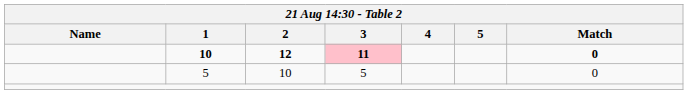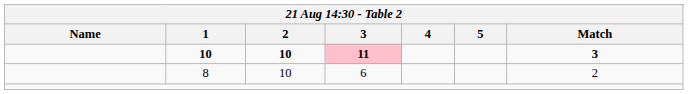(285, 53) 12 -> (285, 53) 10
(595, 53) 0 -> (595, 53) 3
(206, 73) 5 -> (206, 73) 8
(363, 73) 5 -> (363, 73) 6
(595, 73) 0 -> (595, 73) 2
